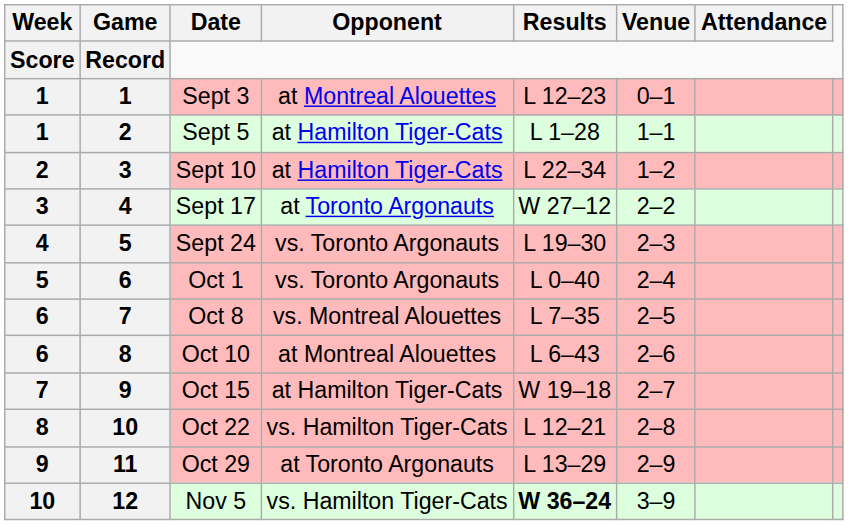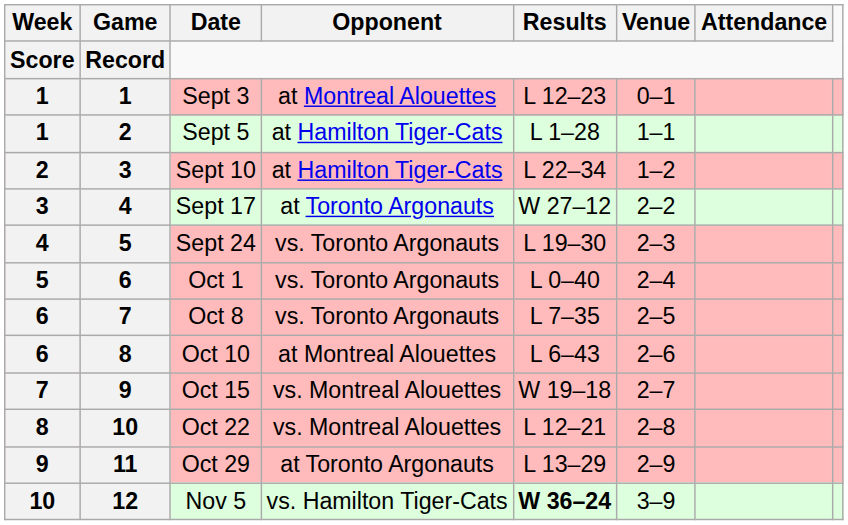(387, 317) vs. Montreal Alouettes -> (387, 317) vs. Toronto Argonauts
(387, 390) at Hamilton Tiger-Cats -> (387, 390) vs. Montreal Alouettes
(387, 427) vs. Hamilton Tiger-Cats -> (387, 427) vs. Montreal Alouettes
